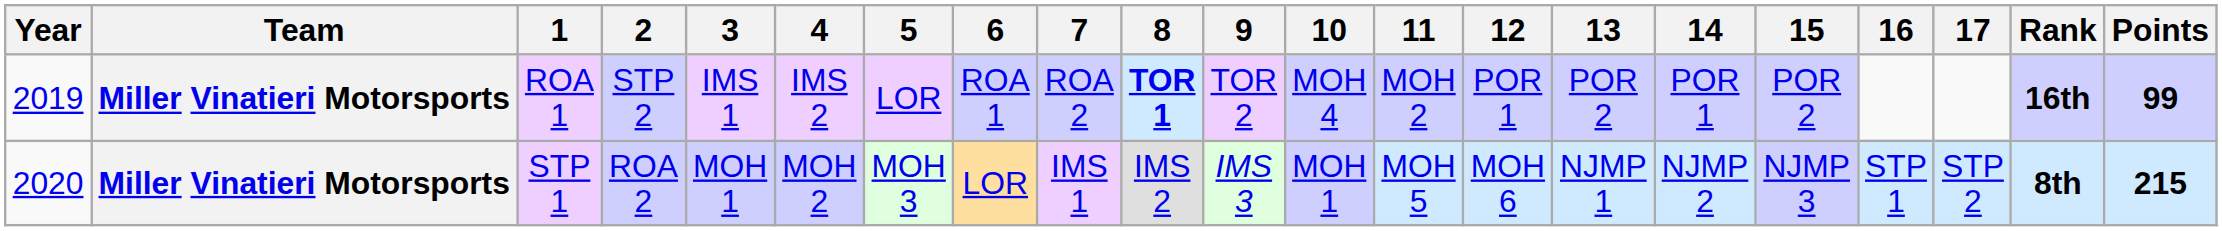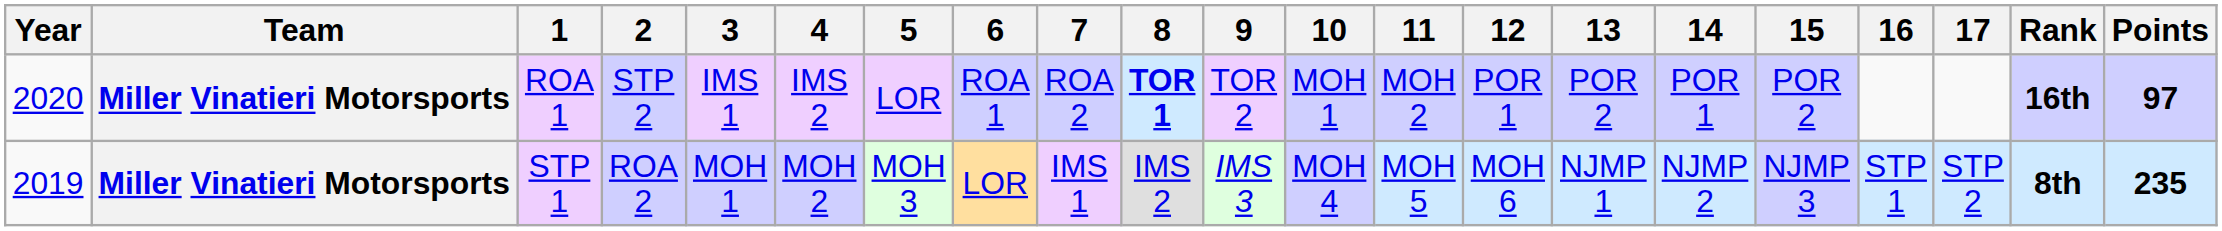(48, 98) 2019 -> (48, 98) 2020
(1329, 98) MOH 4 -> (1329, 98) MOH 1
(2160, 98) 99 -> (2160, 98) 97
(48, 183) 2020 -> (48, 183) 2019
(1329, 183) MOH 1 -> (1329, 183) MOH 4
(2160, 183) 215 -> (2160, 183) 235
